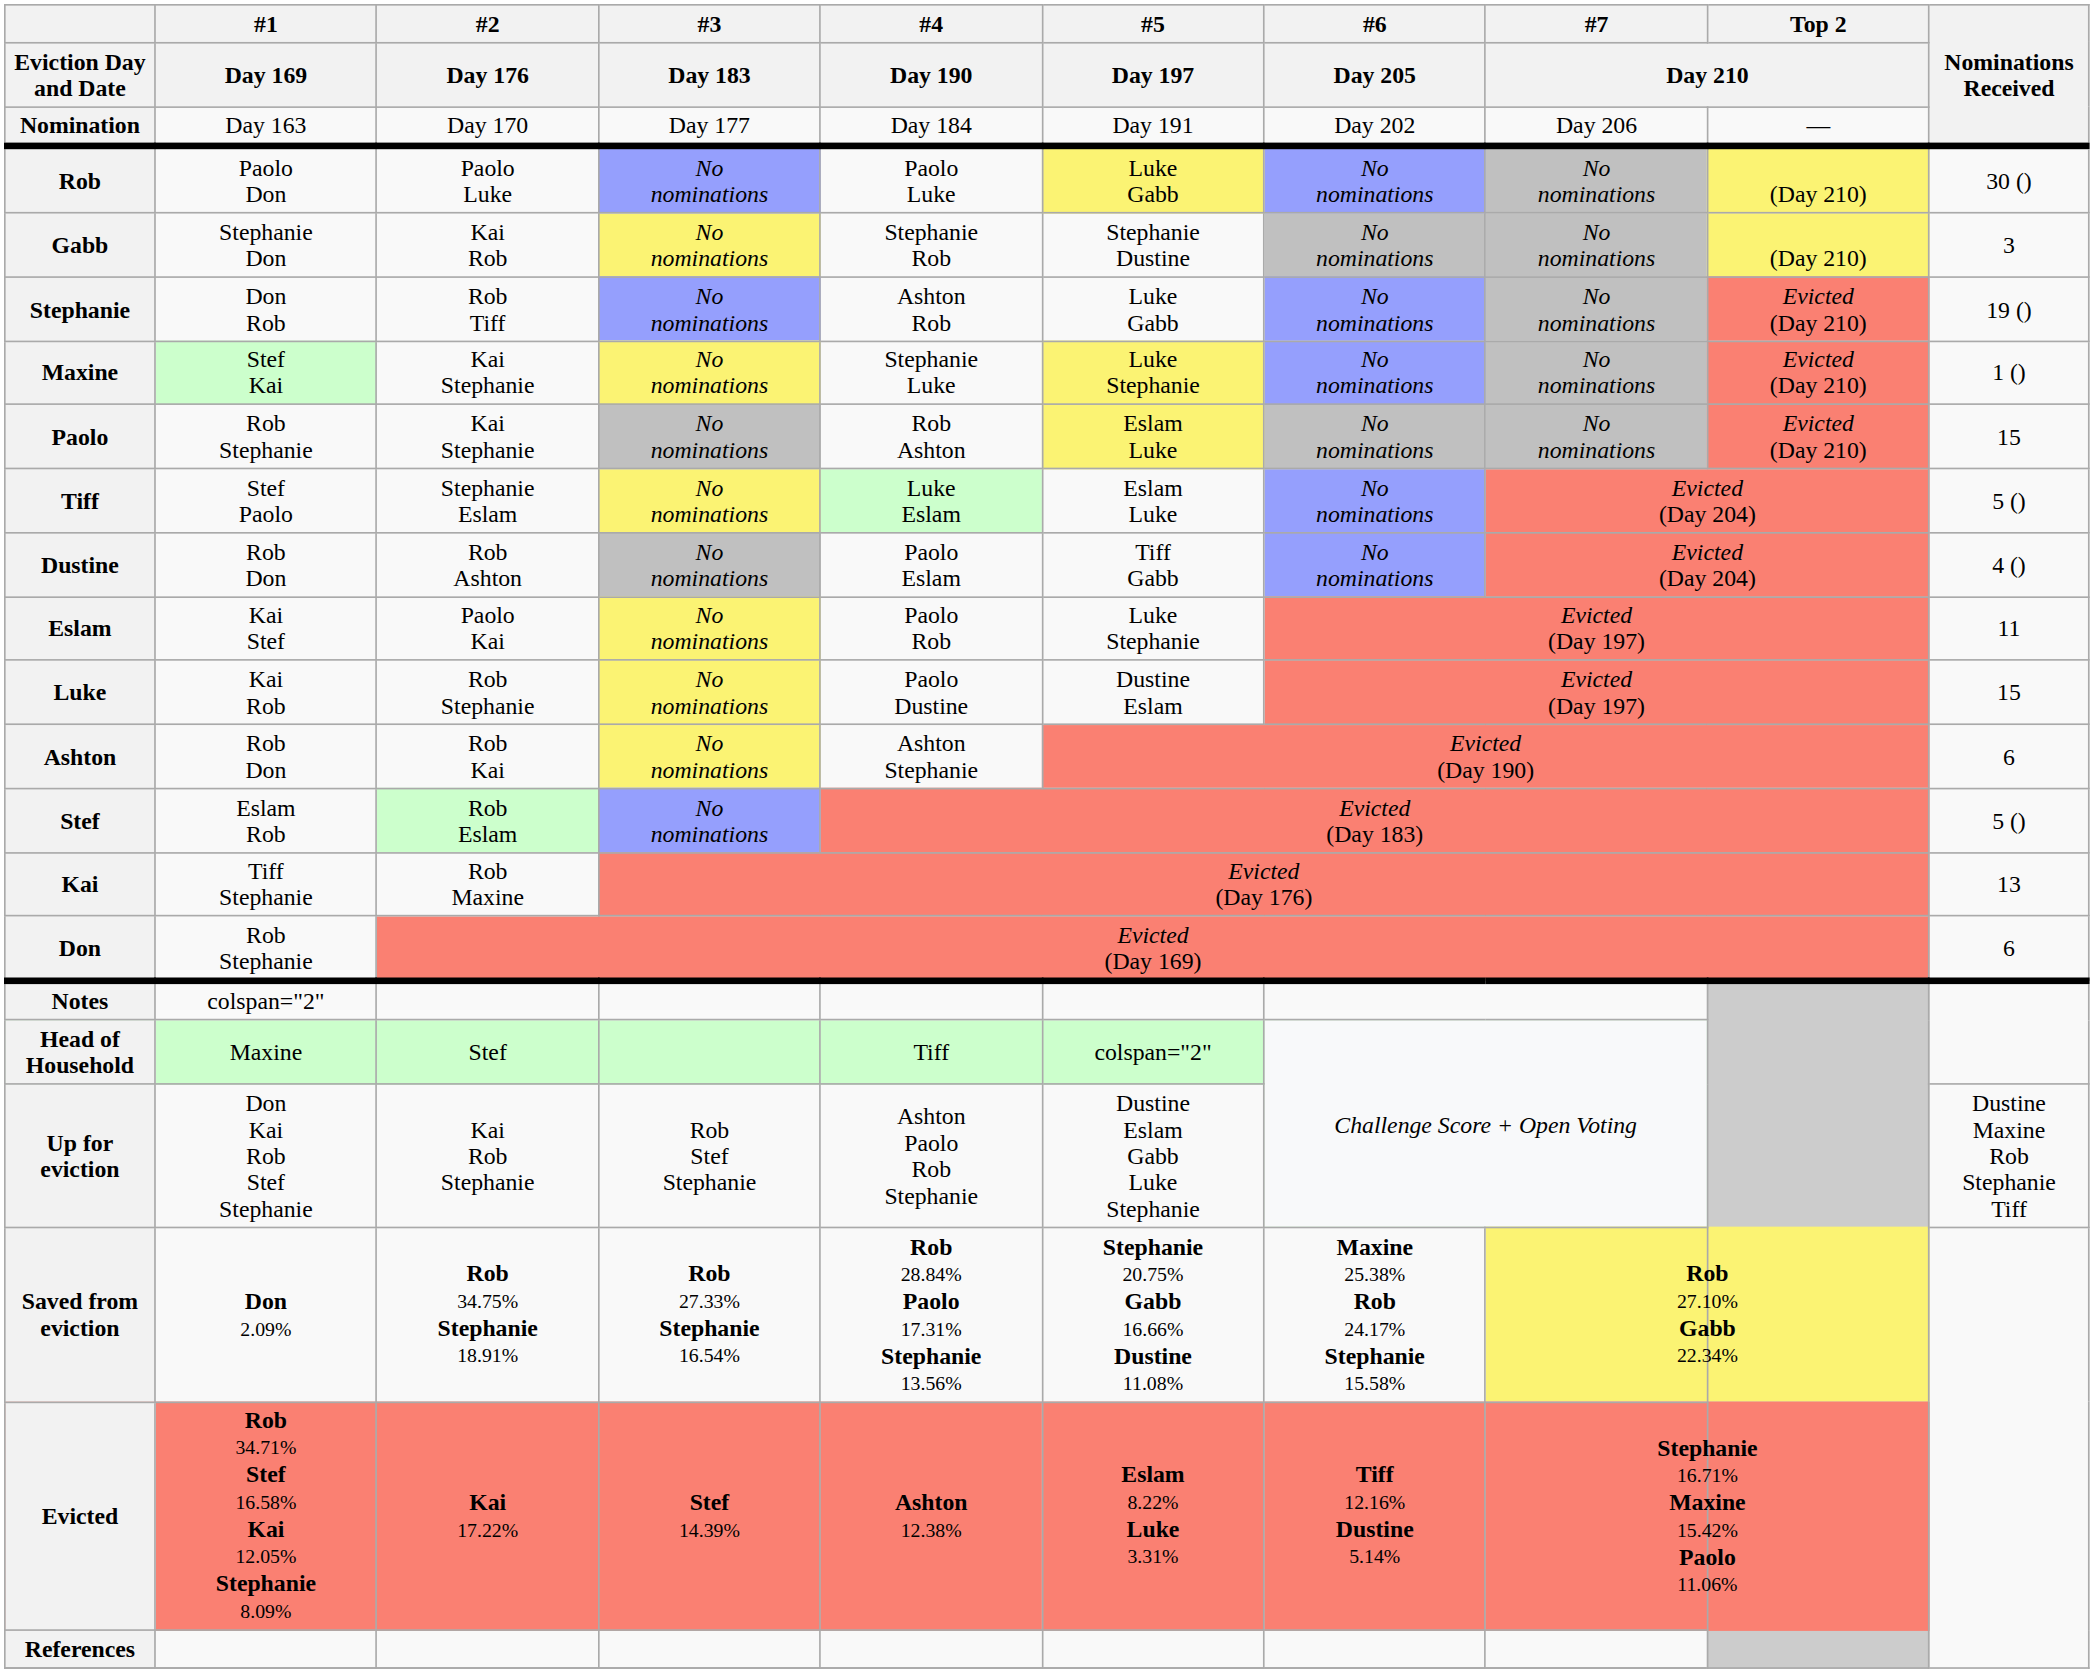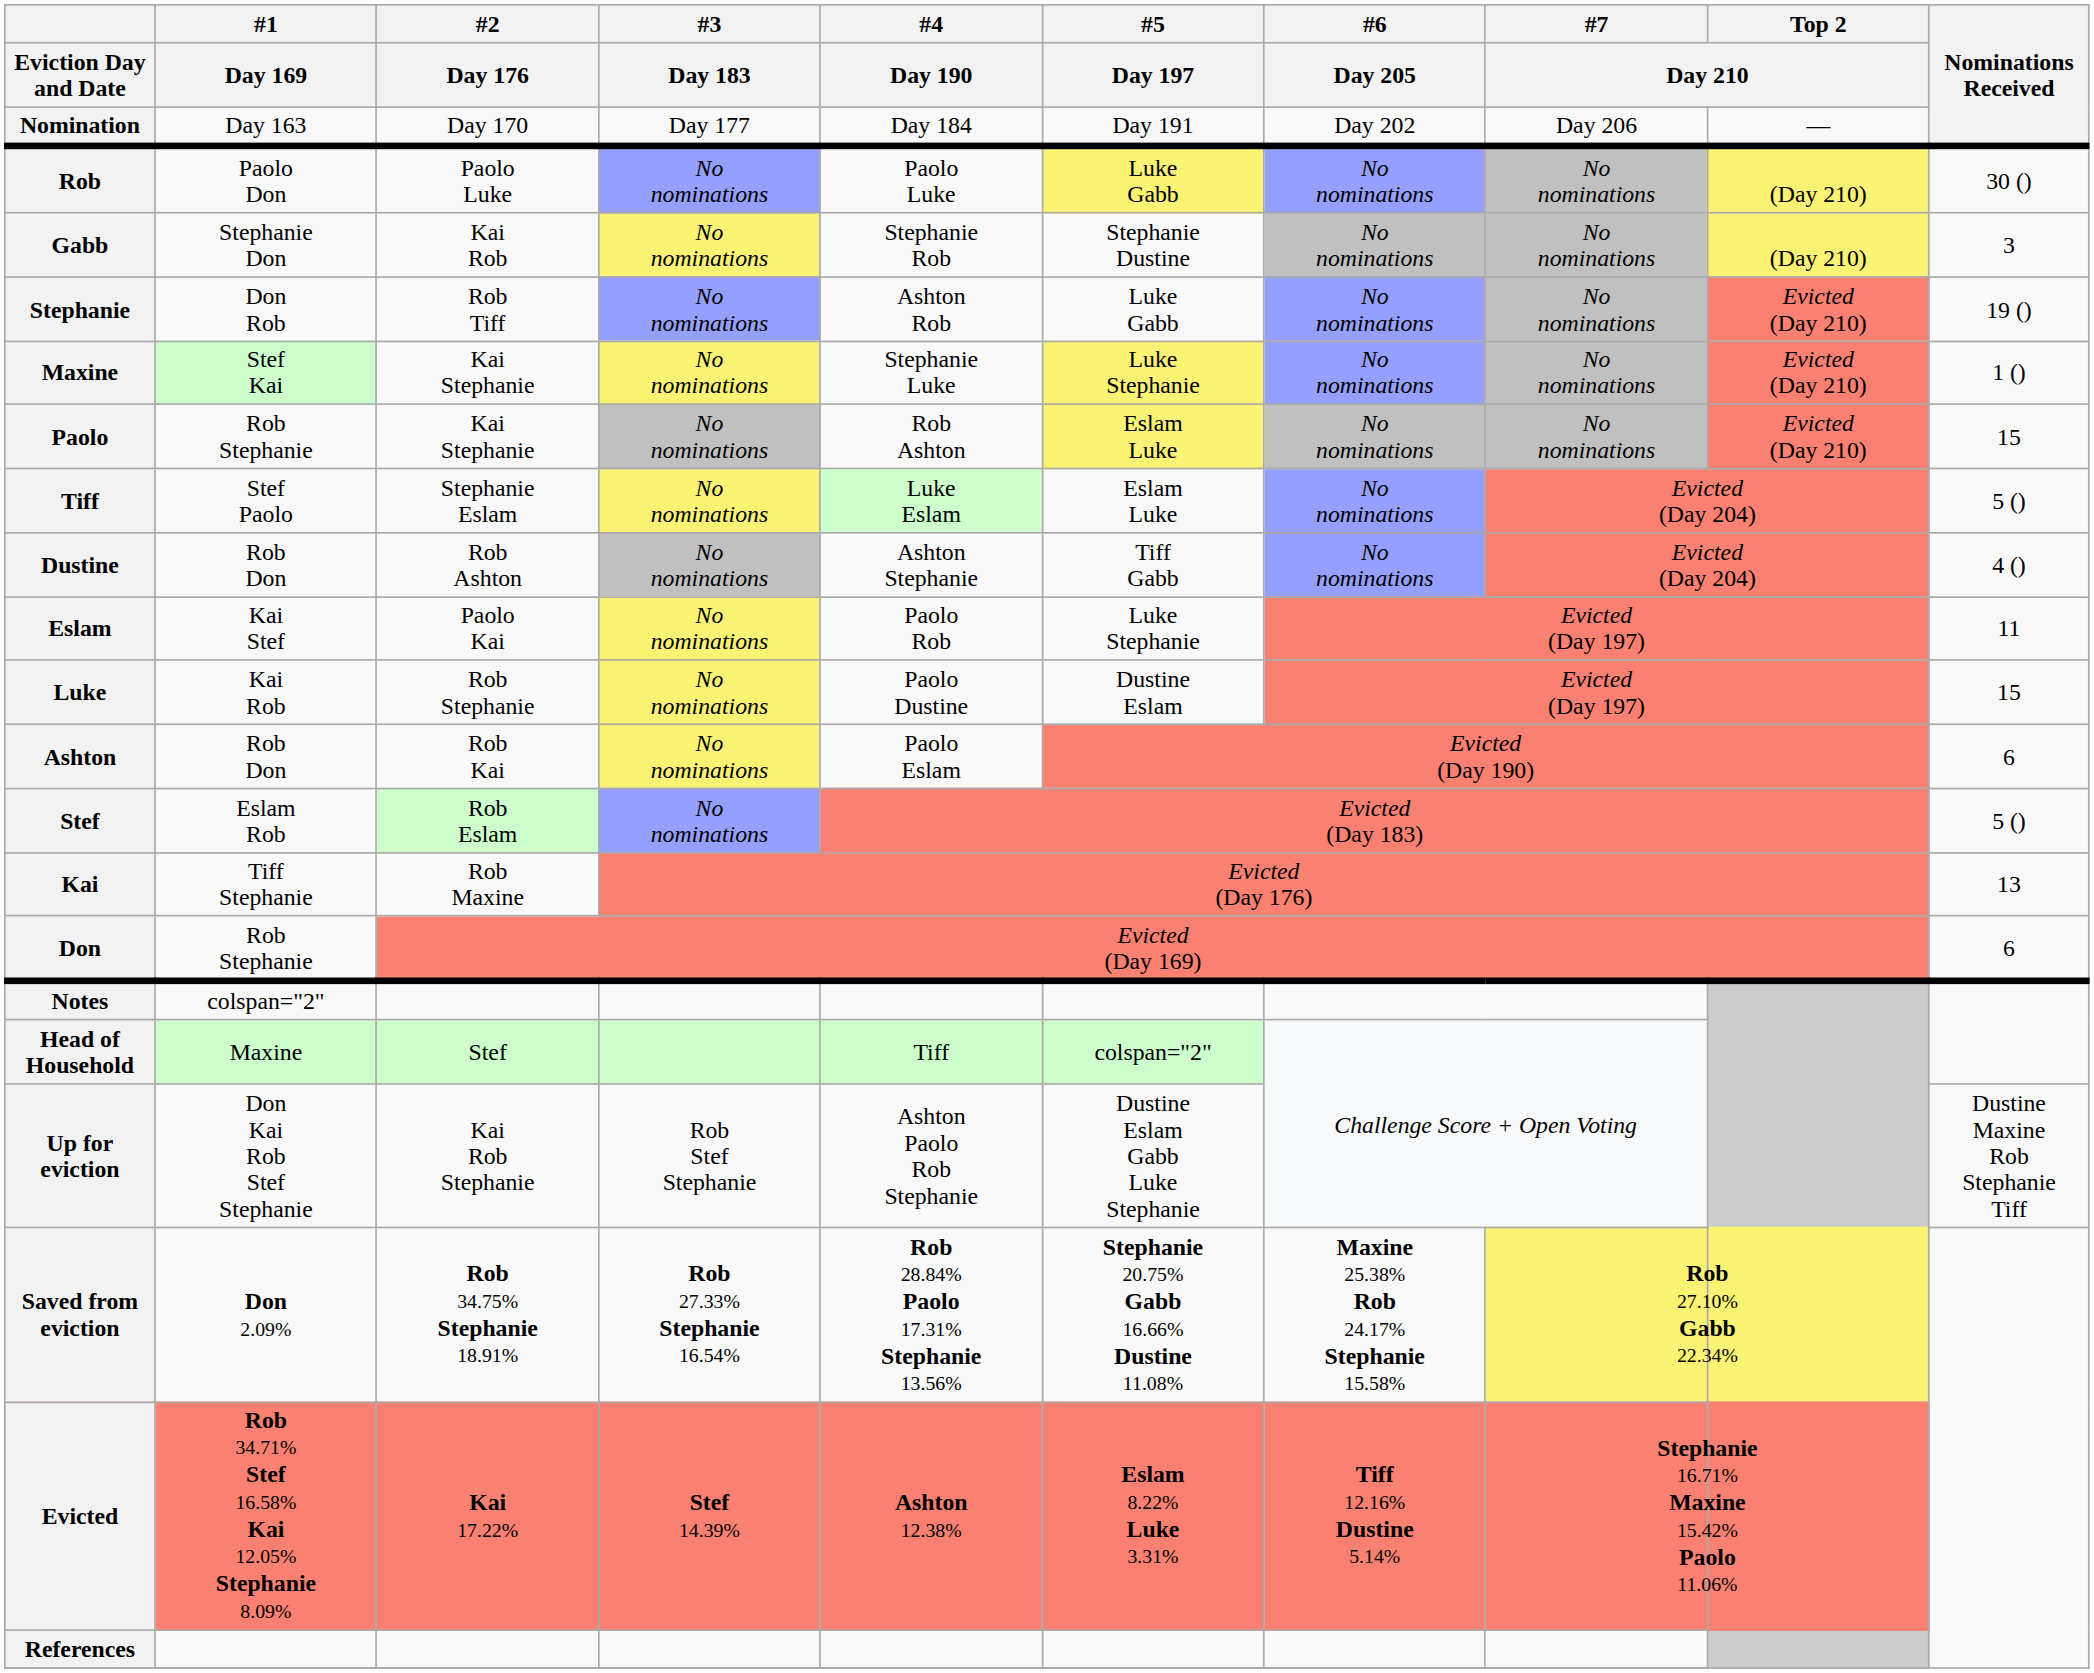(931, 565) Paolo Eslam -> (931, 565) Ashton Stephanie
(931, 757) Ashton Stephanie -> (931, 757) Paolo Eslam
